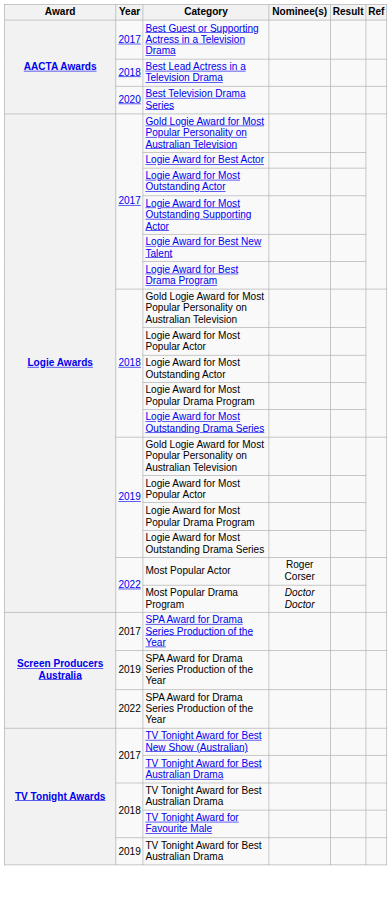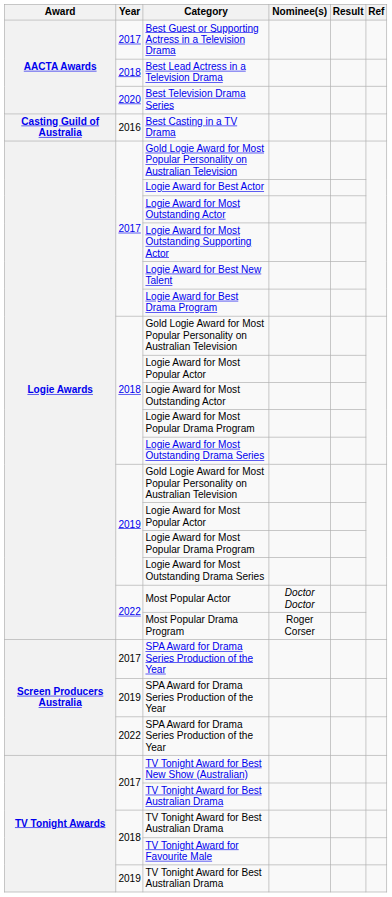+ row: (130, 127)
(300, 571) Roger Corser -> (300, 598) Doctor Doctor
(300, 598) Doctor Doctor -> (300, 626) Roger Corser
